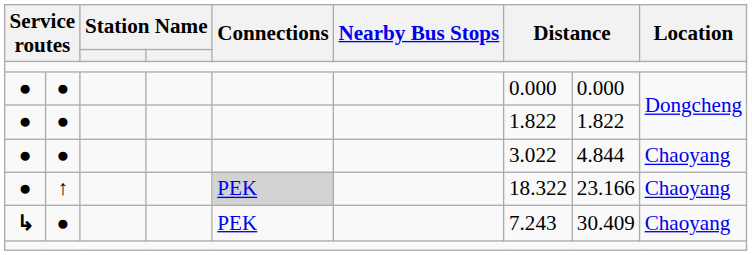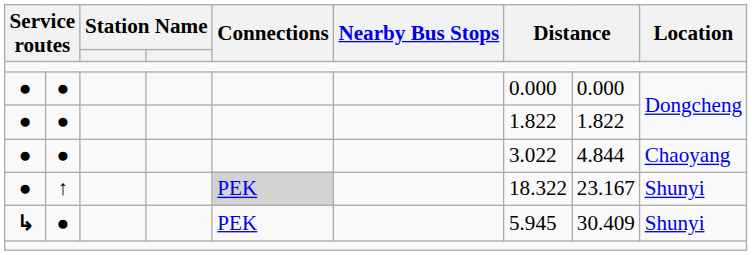(606, 188) 23.166 -> (606, 188) 23.167
(687, 188) Chaoyang -> (675, 188) Shunyi
(533, 222) 7.243 -> (533, 222) 5.945
(687, 222) Chaoyang -> (675, 222) Shunyi
